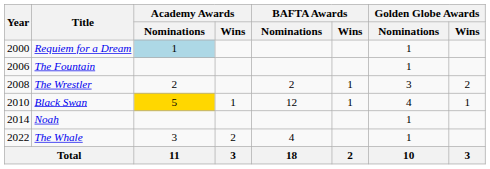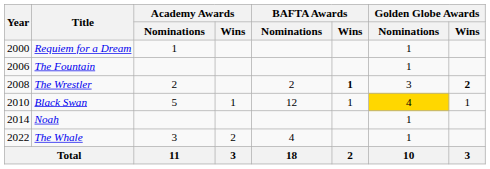(174, 48) lightblue background -> (174, 48) no background
(350, 84) normal -> (350, 84) bold
(467, 84) normal -> (467, 84) bold
(174, 102) gold background -> (174, 102) no background
(409, 102) no background -> (409, 102) gold background
